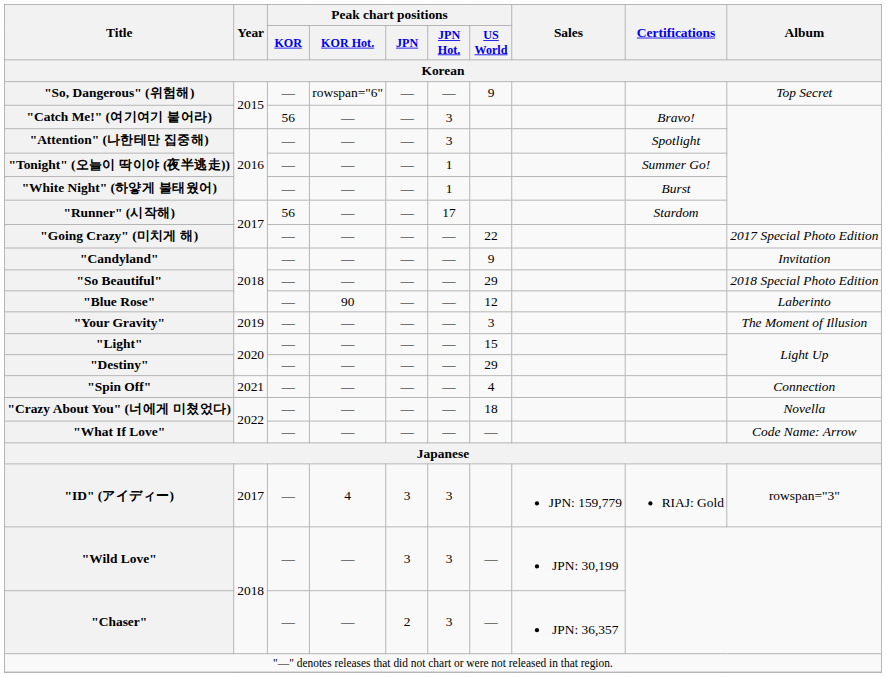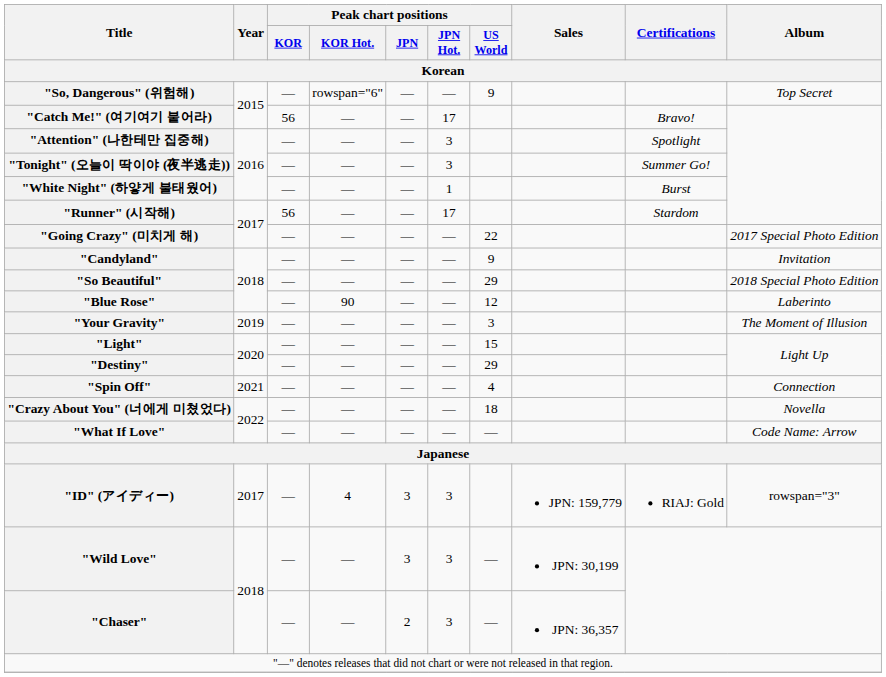(449, 117) 3 -> (449, 117) 17
(449, 164) 1 -> (449, 164) 3
